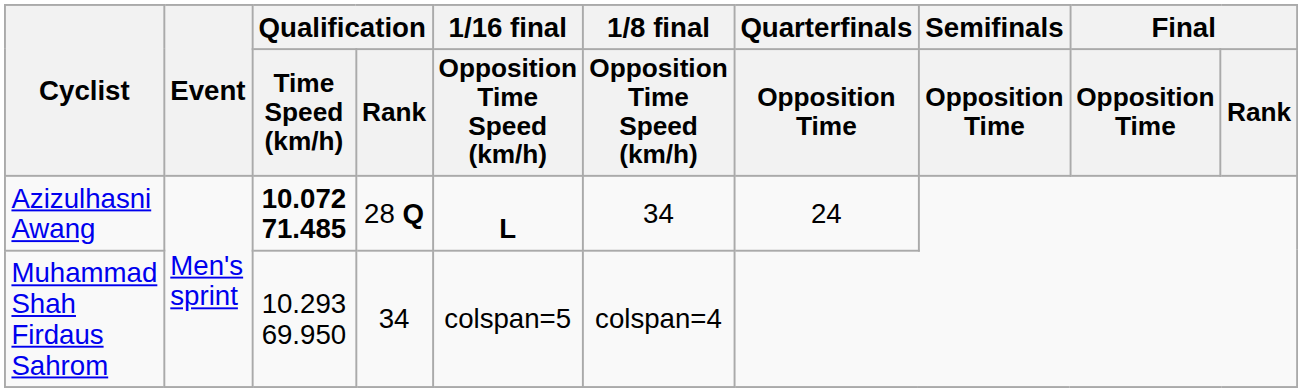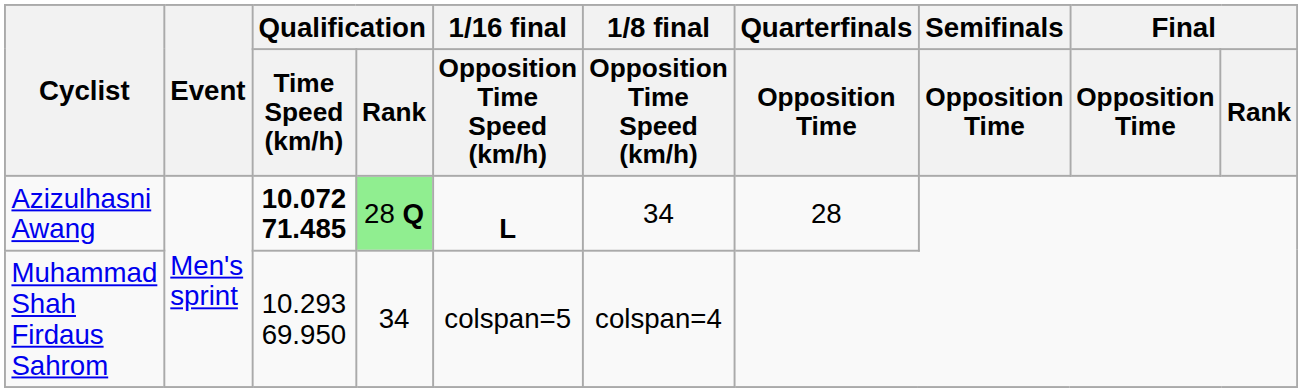(394, 214) no background -> (394, 214) lightgreen background
(826, 214) 24 -> (826, 214) 28
